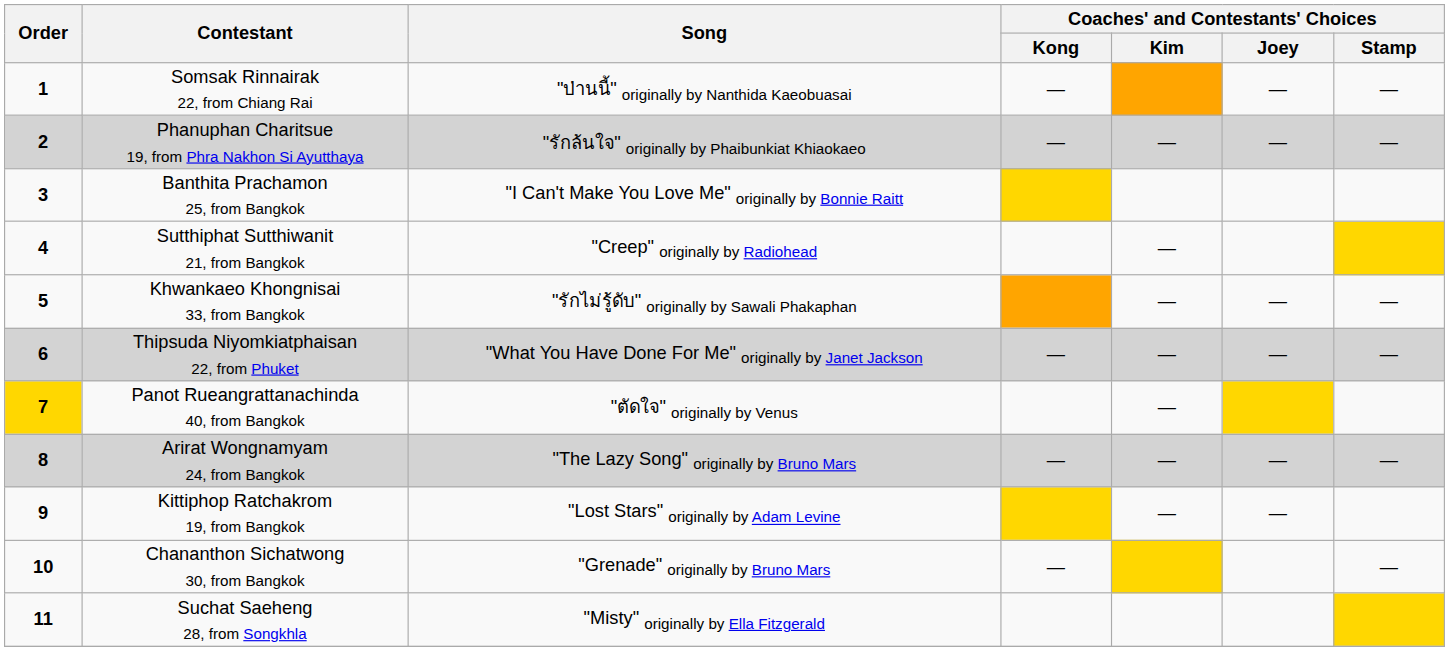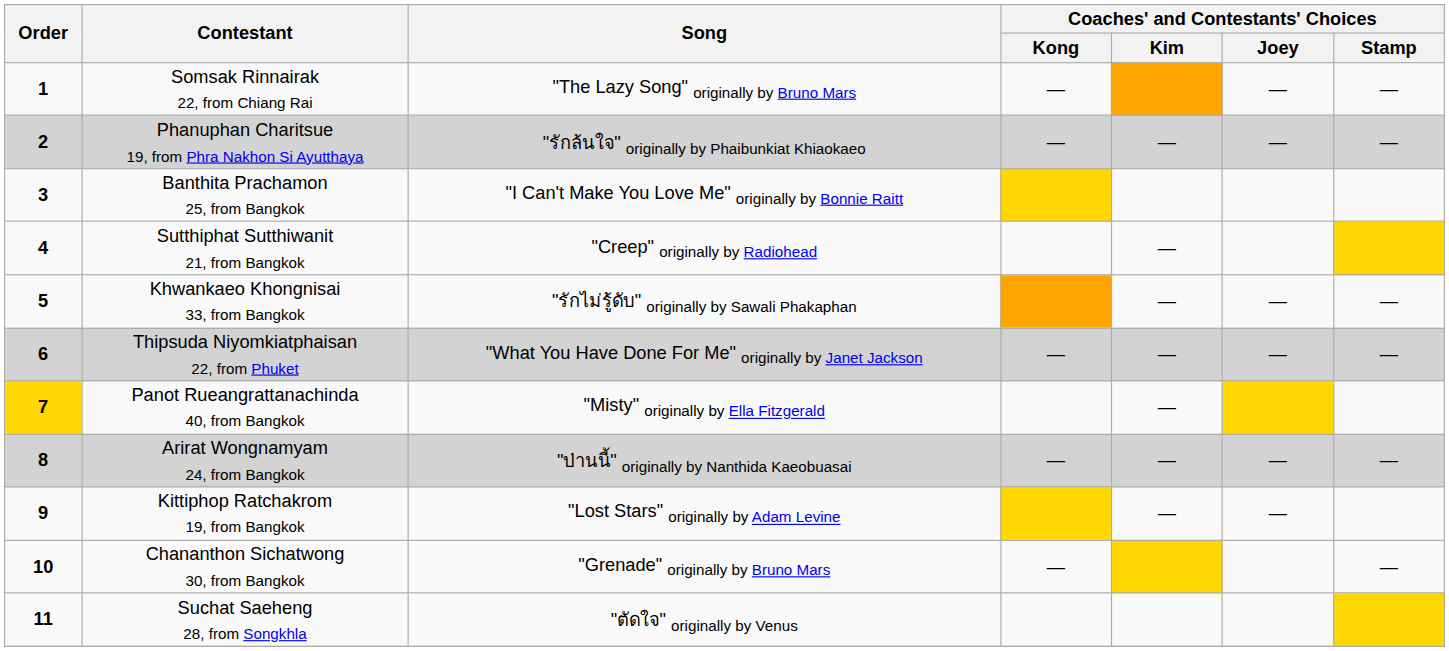(704, 91) "ป่านนี้" originally by Nanthida Kaeobuasai -> (704, 89) "The Lazy Song" originally by Bruno Mars
(704, 410) "ตัดใจ" originally by Venus -> (704, 407) "Misty" originally by Ella Fitzgerald
(704, 461) "The Lazy Song" originally by Bruno Mars -> (704, 463) "ป่านนี้" originally by Nanthida Kaeobuasai
(704, 620) "Misty" originally by Ella Fitzgerald -> (704, 622) "ตัดใจ" originally by Venus
